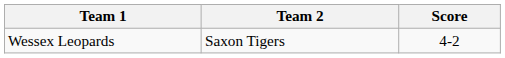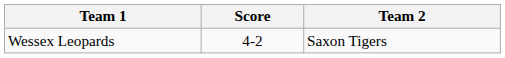columns swapped: (300, 16) <-> (449, 16)
